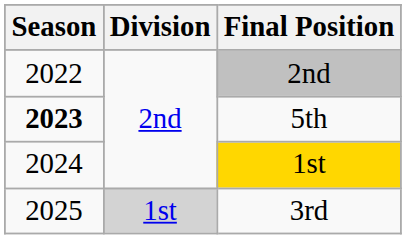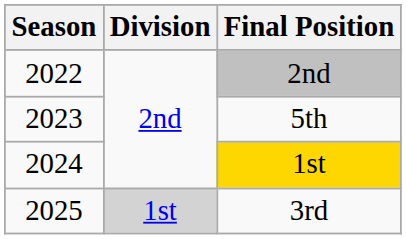(54, 118) bold -> (54, 118) normal
